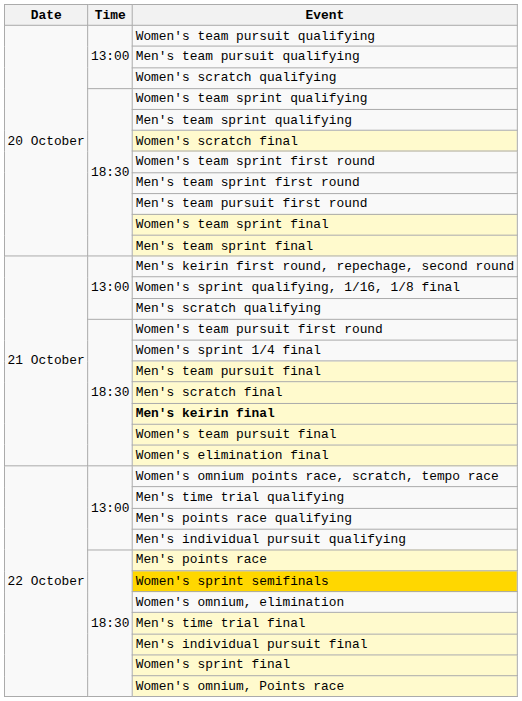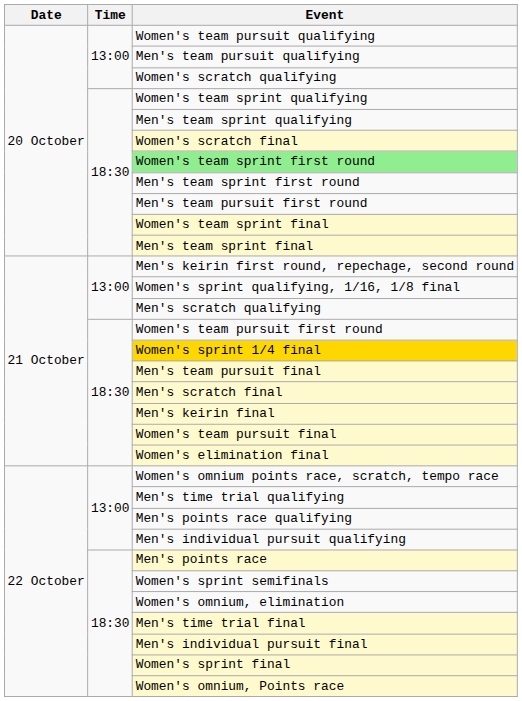(255, 162) no background -> (255, 162) lightgreen background
(228, 351) no background -> (228, 351) gold background
(205, 414) bold -> (205, 414) normal
(232, 581) gold background -> (232, 581) no background
